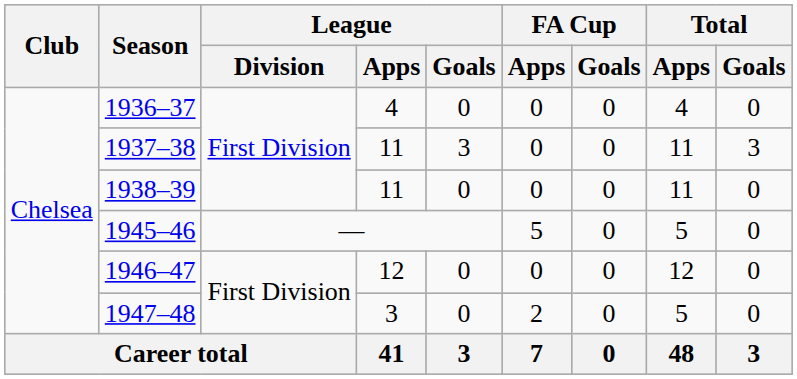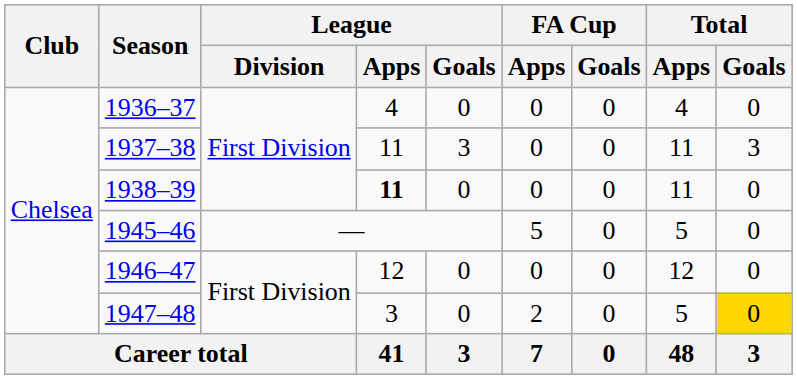(392, 189) normal -> (392, 189) bold
(754, 312) no background -> (754, 312) gold background
